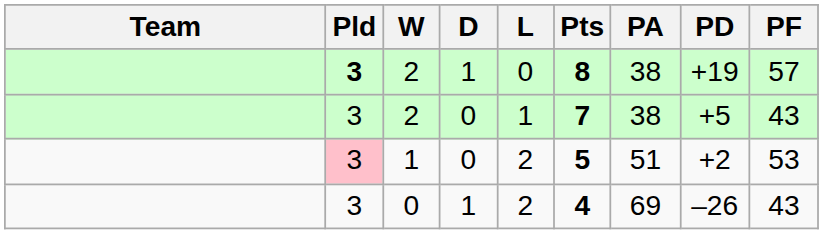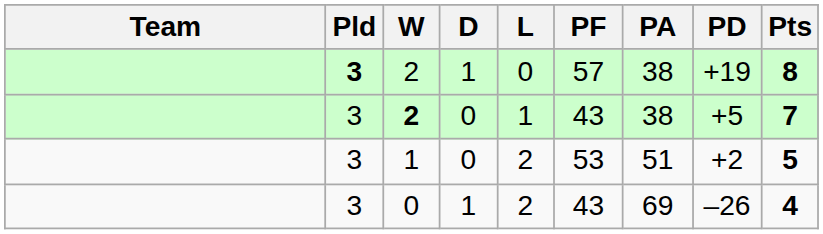columns swapped: (784, 26) <-> (582, 26)
(411, 116) normal -> (411, 116) bold
(354, 160) pink background -> (354, 160) no background
